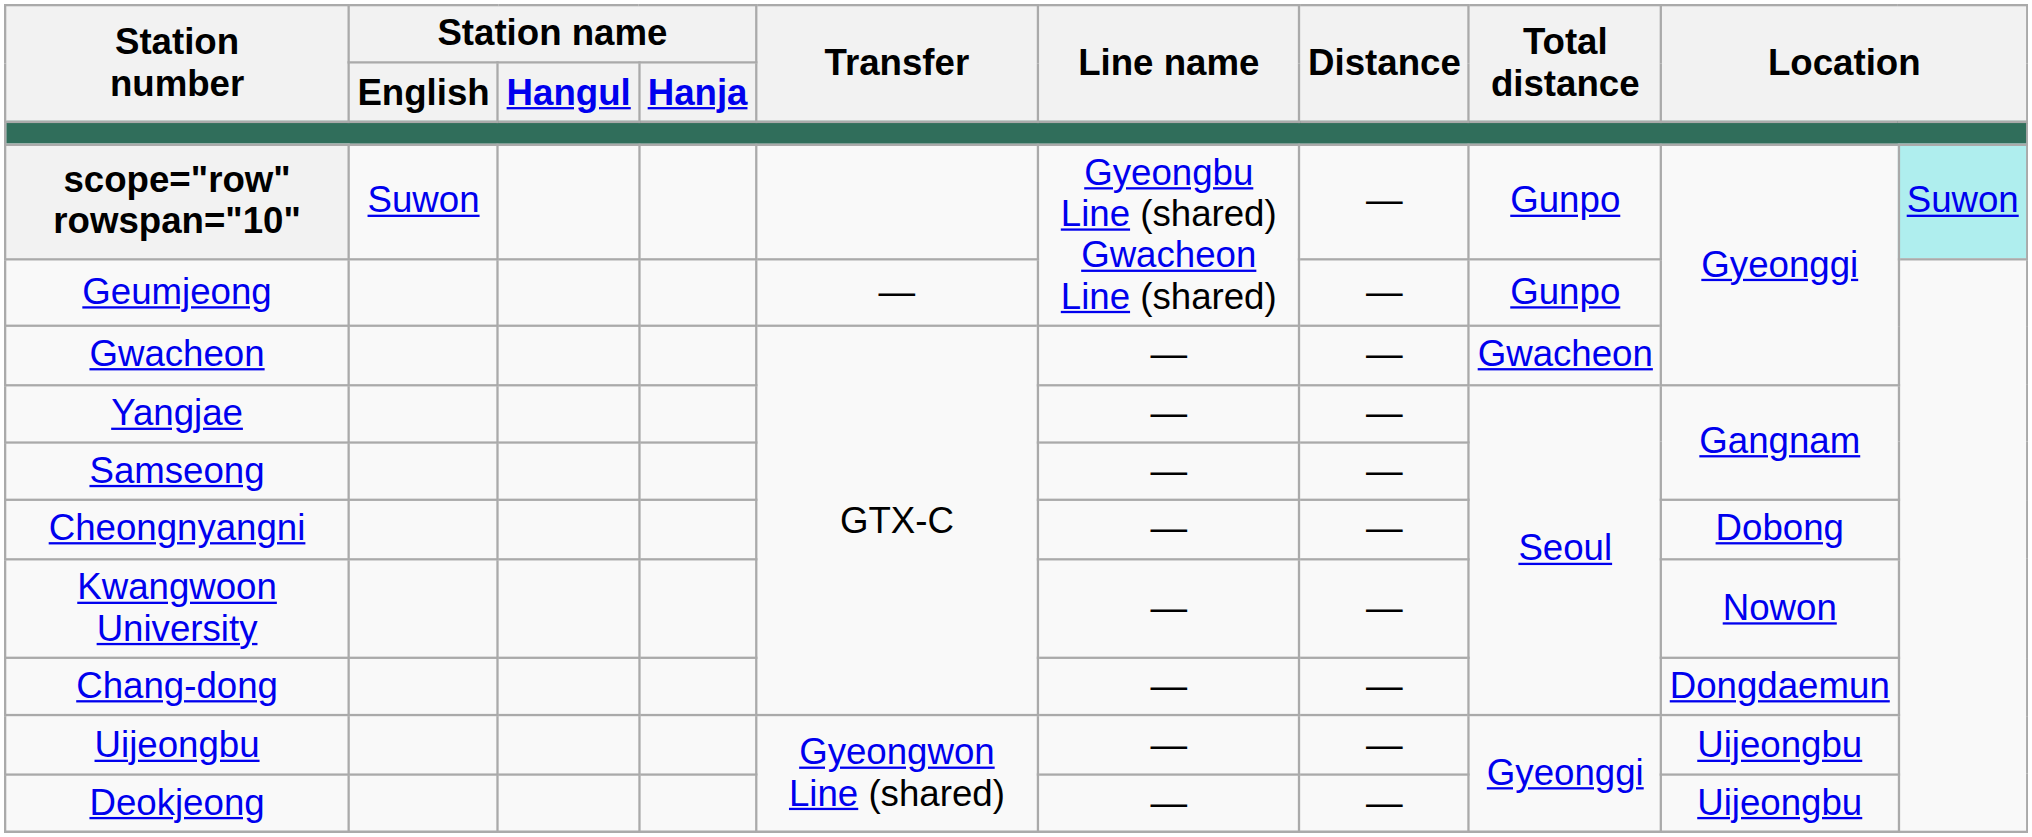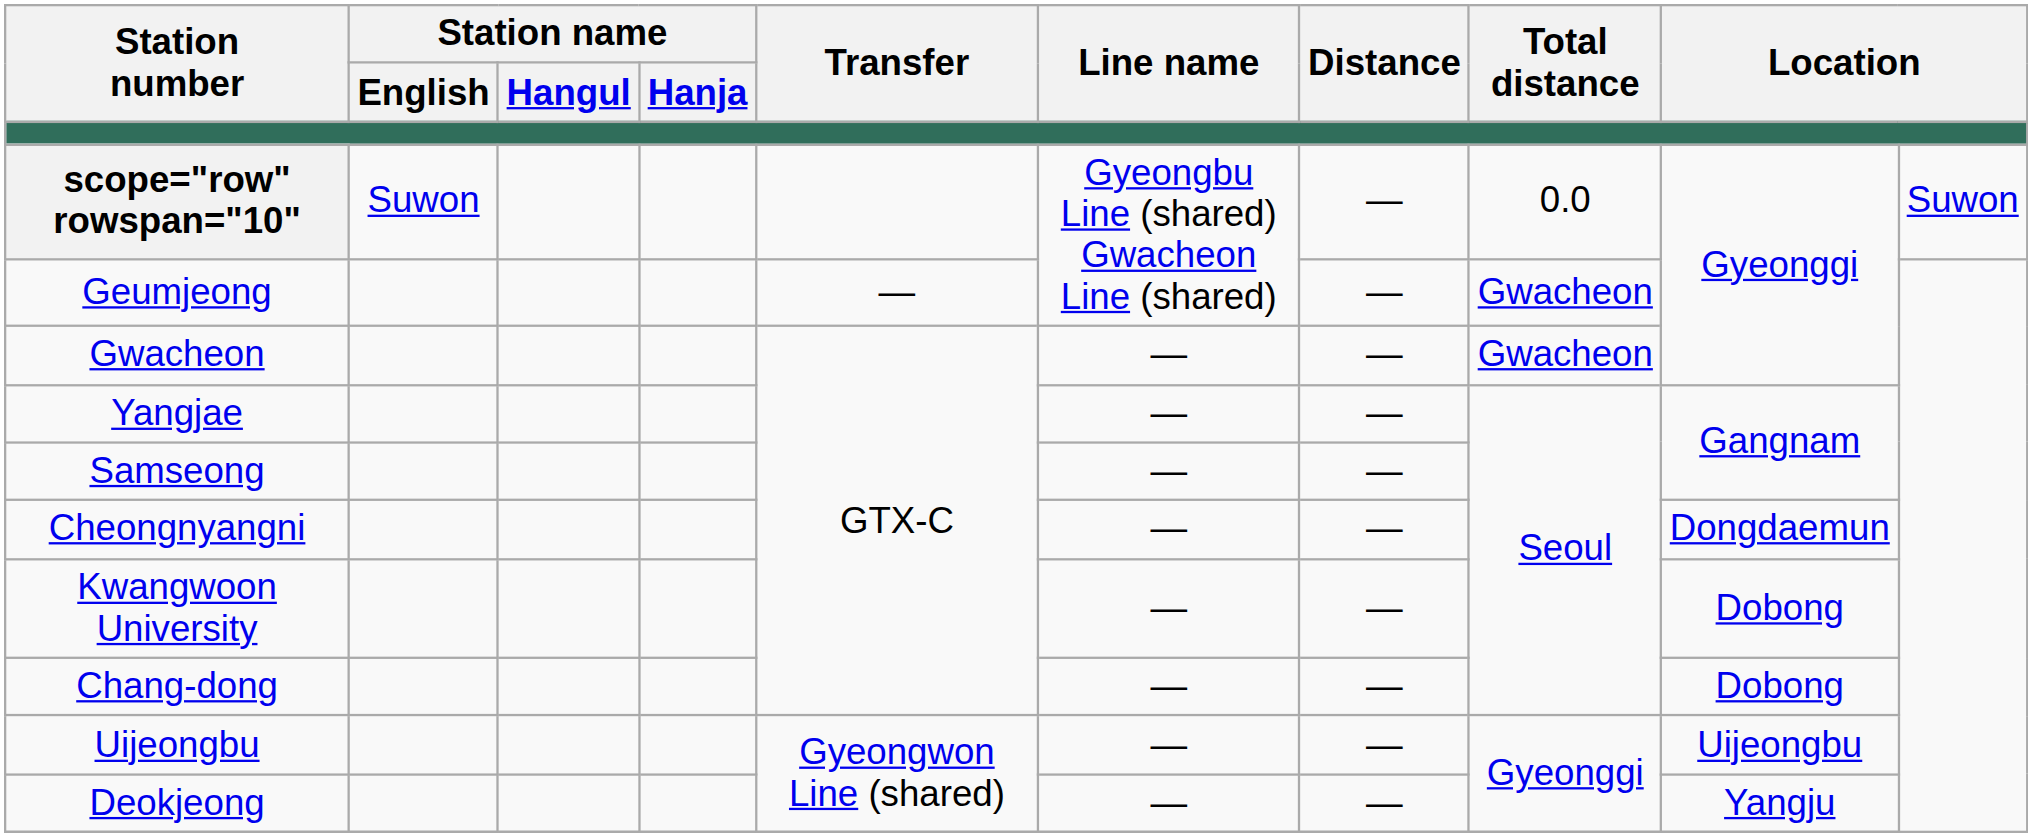(1565, 201) Gunpo -> (1565, 201) 0.0
(1963, 201) paleturquoise background -> (1963, 201) no background
(1565, 291) Gunpo -> (1565, 291) Gwacheon
(1780, 528) Dobong -> (1780, 528) Dongdaemun
(1780, 607) Nowon -> (1780, 607) Dobong
(1780, 686) Dongdaemun -> (1780, 686) Dobong
(1780, 802) Uijeongbu -> (1780, 802) Yangju
